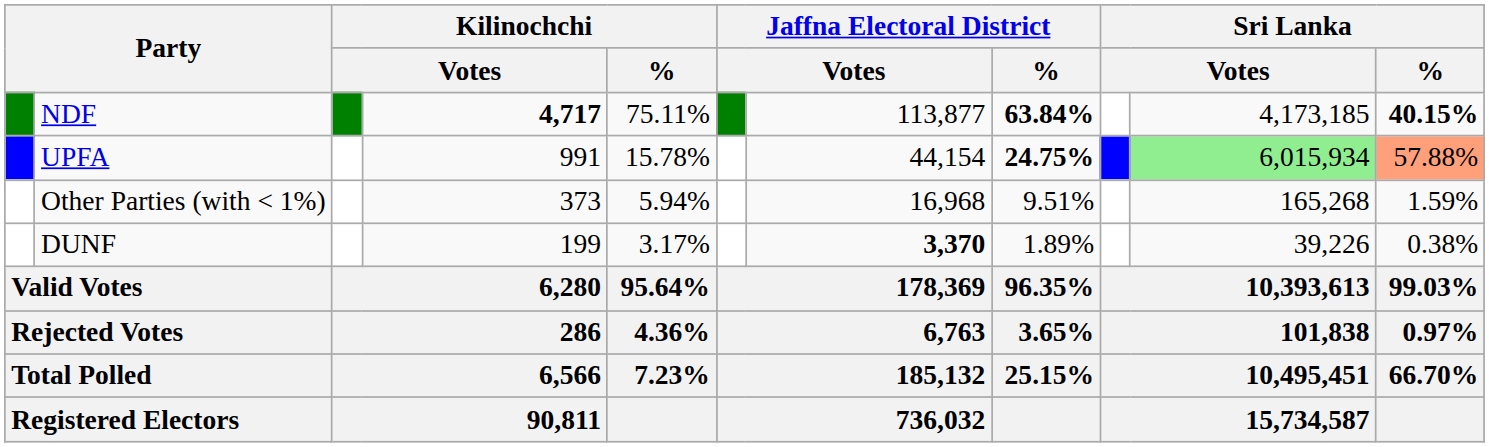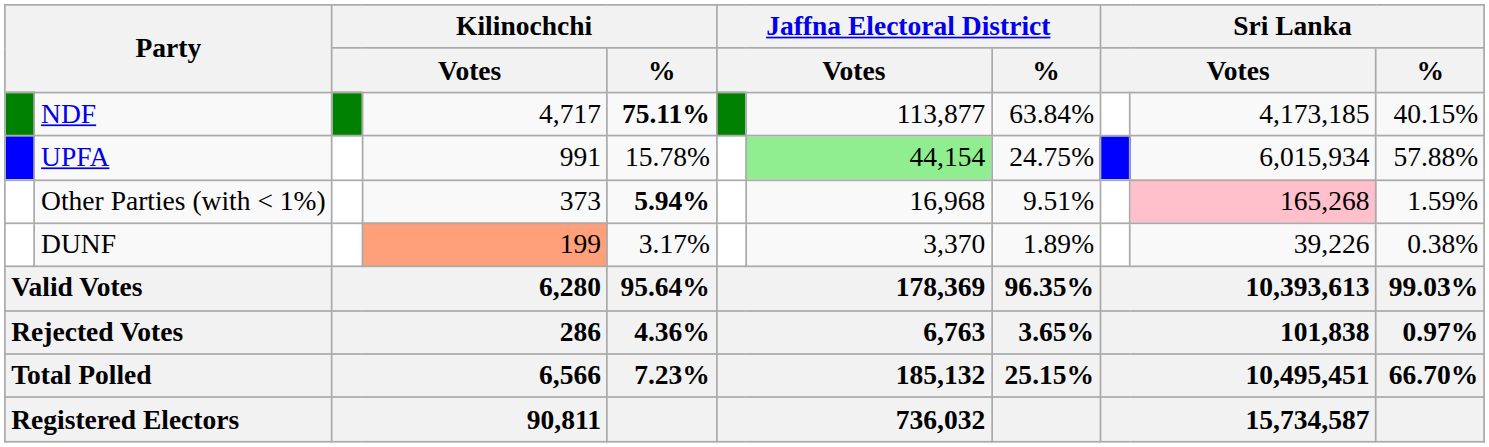(570, 113) bold -> (570, 113) normal
(668, 113) normal -> (666, 113) bold
(1049, 113) bold -> (1052, 113) normal
(1434, 113) bold -> (1436, 113) normal
(947, 157) no background -> (947, 157) lightgreen background
(1049, 157) bold -> (1052, 157) normal
(1314, 157) lightgreen background -> (1314, 157) no background
(1436, 157) lightsalmon background -> (1436, 157) no background
(674, 200) normal -> (672, 200) bold
(1325, 200) no background -> (1325, 200) pink background
(580, 244) no background -> (580, 244) lightsalmon background
(954, 244) bold -> (954, 244) normal
